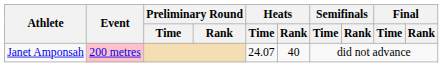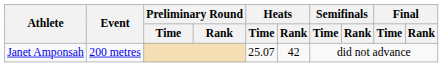(115, 52) pink background -> (115, 52) no background
(261, 52) 24.07 -> (261, 52) 25.07
(294, 52) 40 -> (294, 52) 42
